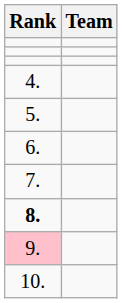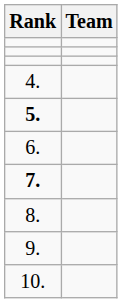(33, 115) normal -> (33, 115) bold
(33, 181) normal -> (33, 181) bold
(33, 214) bold -> (33, 214) normal
(33, 247) pink background -> (33, 247) no background
